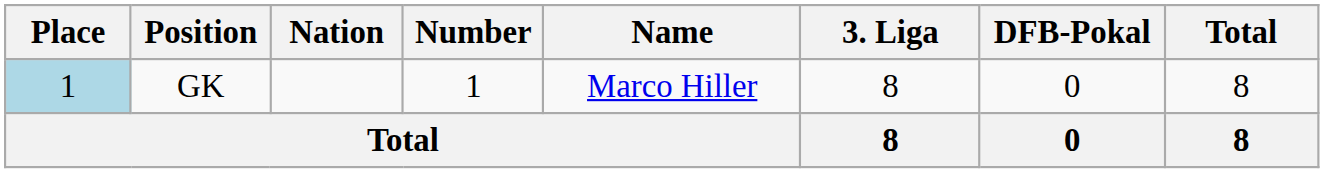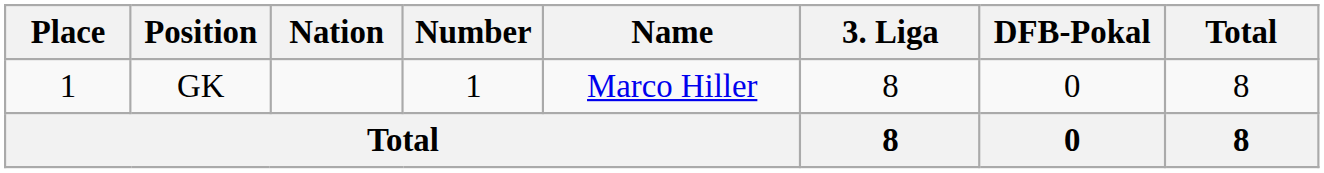(68, 85) lightblue background -> (68, 85) no background
